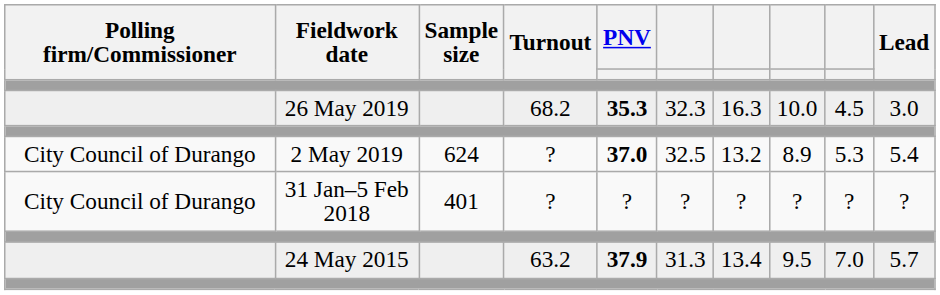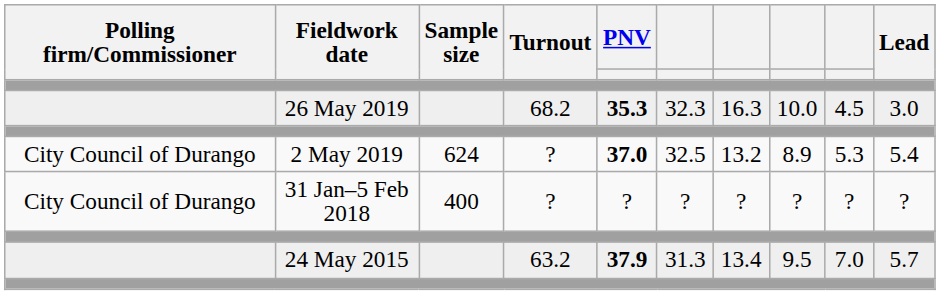(461, 201) 401 -> (461, 201) 400
